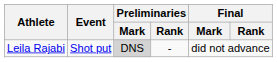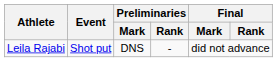(132, 49) lightgrey background -> (132, 49) no background
